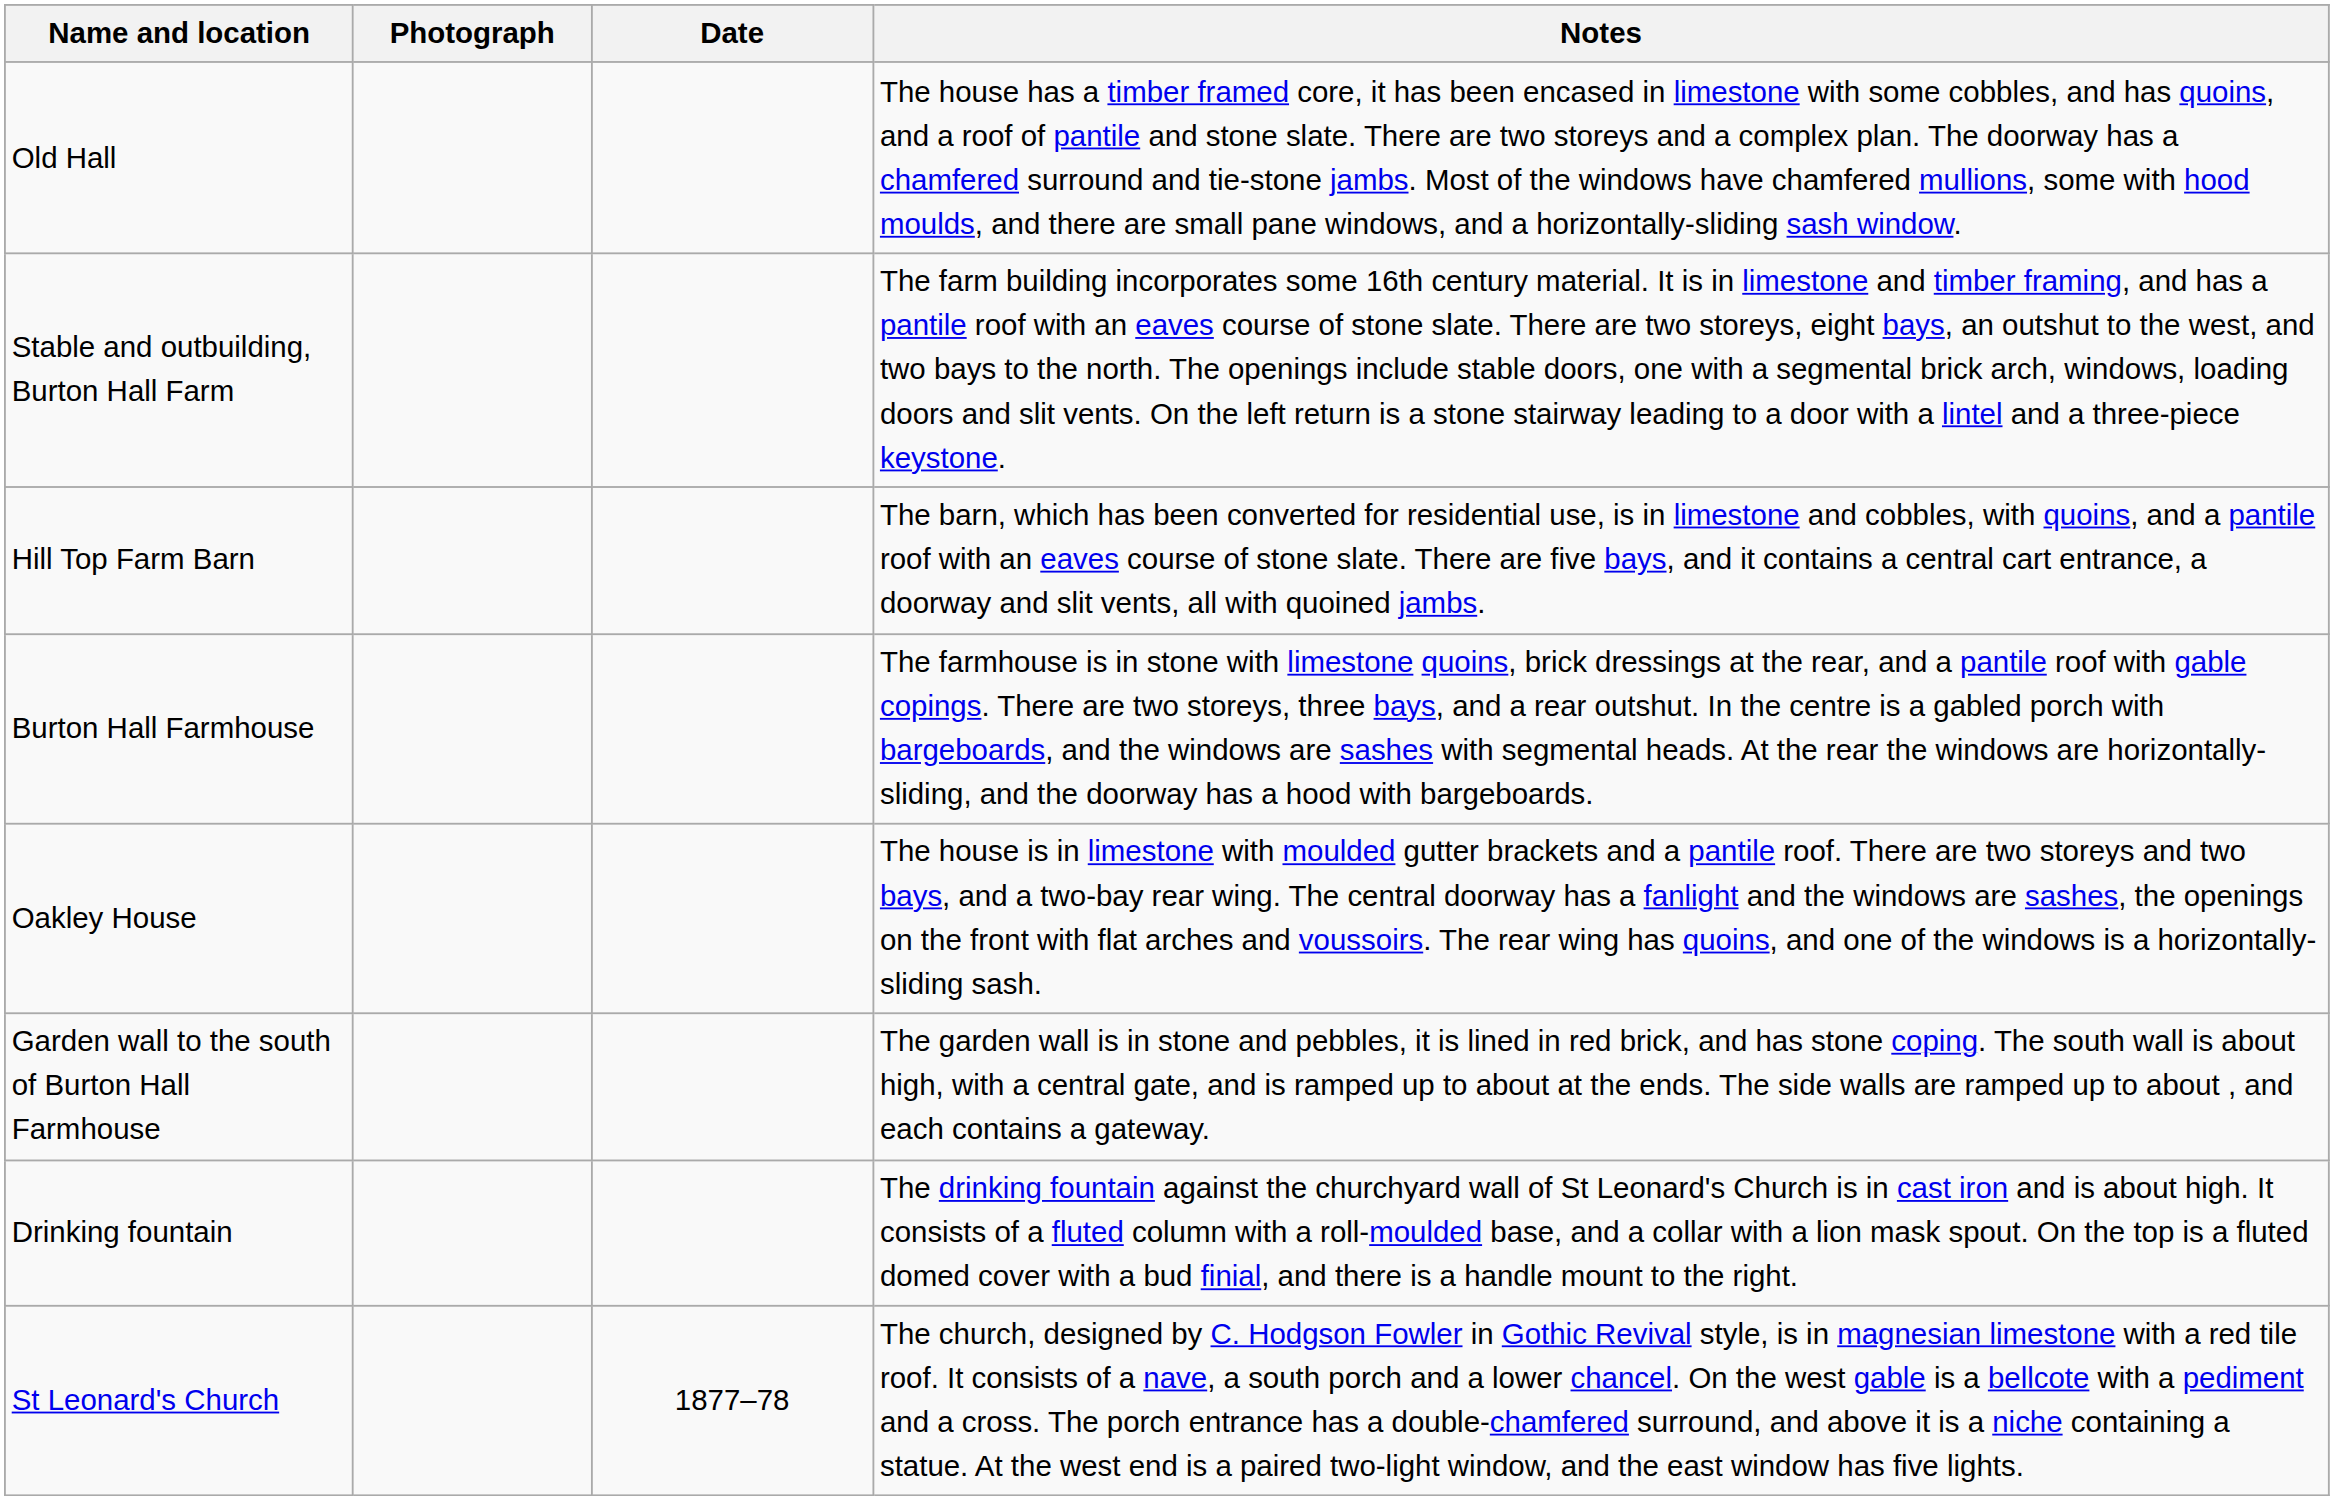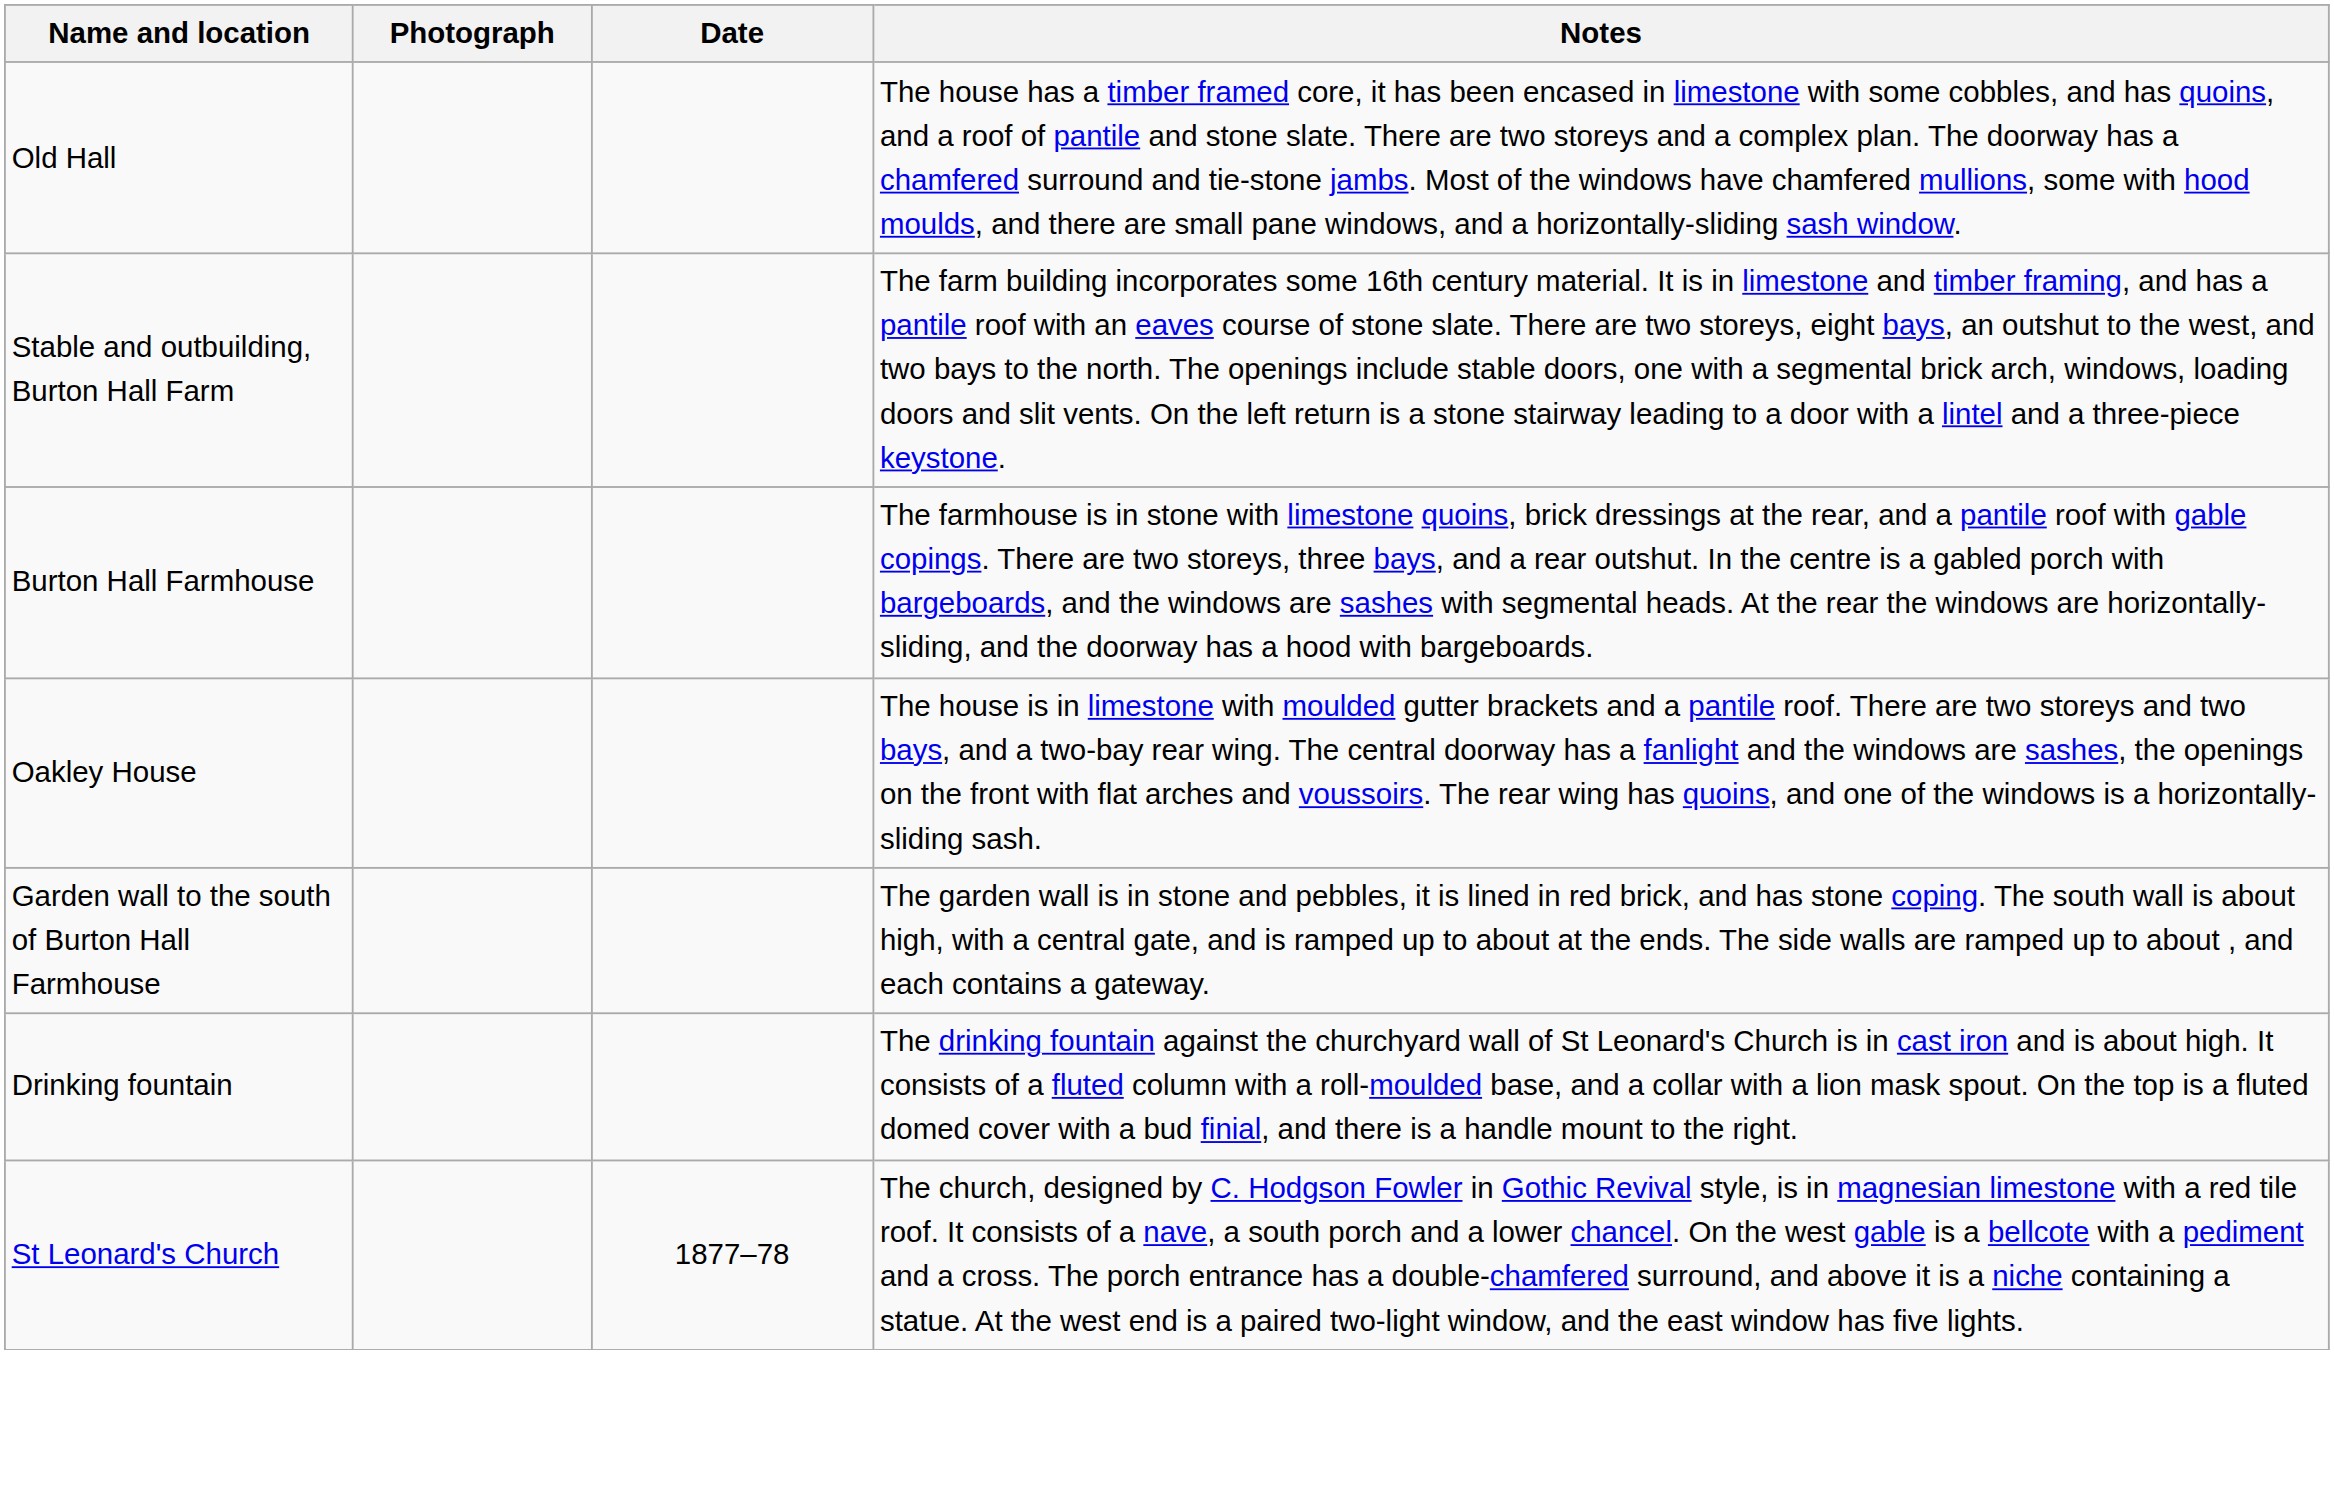- row: (133, 559)
